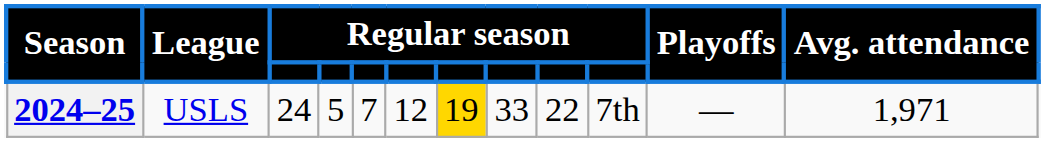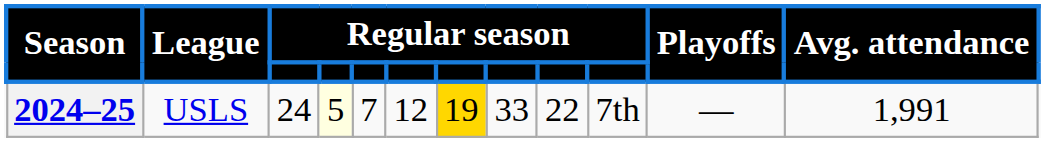(336, 109) no background -> (336, 109) lightyellow background
(912, 109) 1,971 -> (912, 109) 1,991
